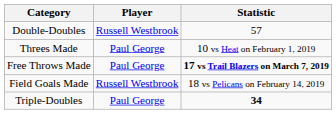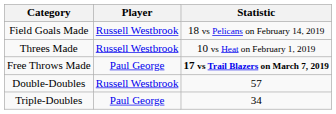rows swapped: (49, 83) <-> (49, 30)
(137, 48) Paul George -> (137, 48) Russell Westbrook
(256, 100) bold -> (256, 100) normal
